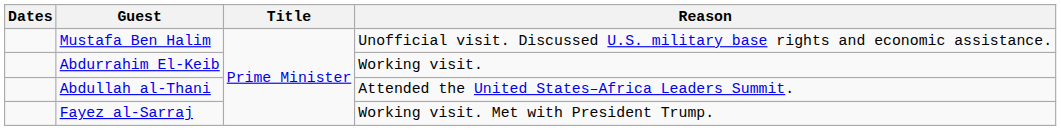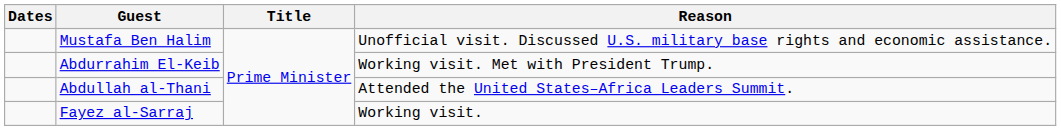(421, 65) Working visit. -> (536, 65) Working visit. Met with President Trump.
(536, 113) Working visit. Met with President Trump. -> (421, 113) Working visit.
